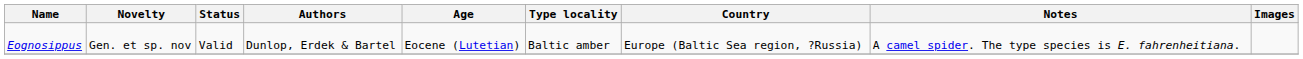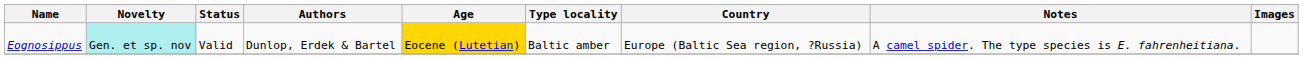(140, 45) no background -> (140, 45) paleturquoise background
(462, 45) no background -> (462, 45) gold background
